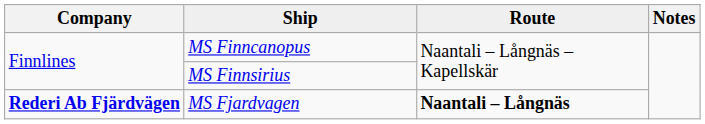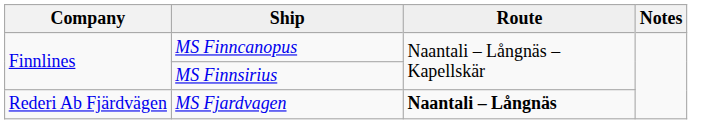(94, 103) bold -> (88, 103) normal
